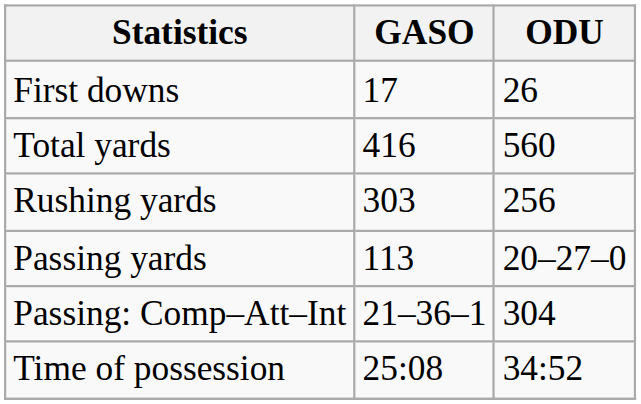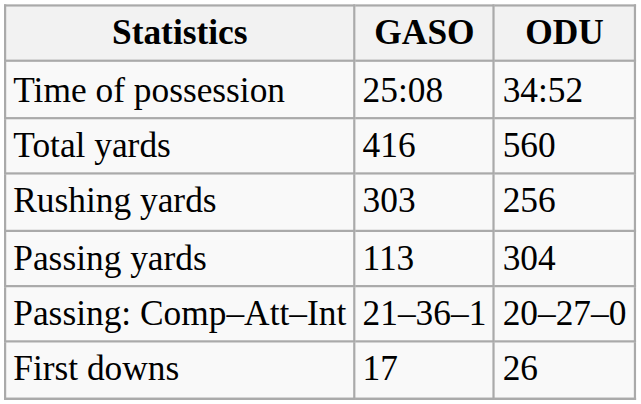rows swapped: (96, 88) <-> (149, 369)
(565, 257) 20–27–0 -> (529, 257) 304
(529, 313) 304 -> (565, 313) 20–27–0
